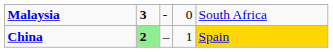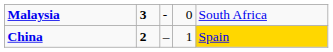(143, 36) lightgreen background -> (143, 36) no background
